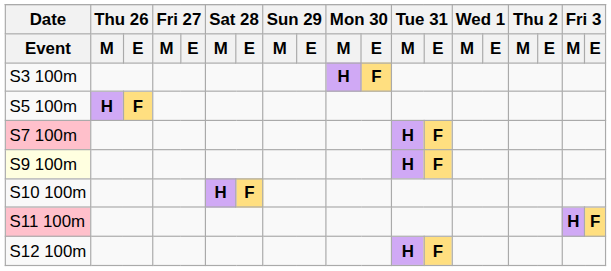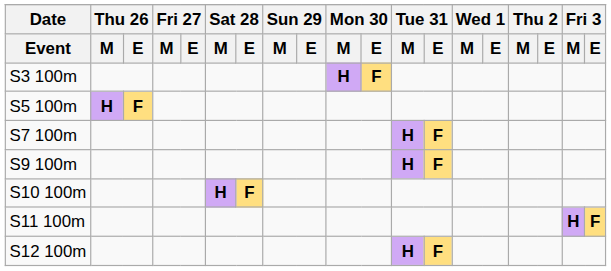(43, 135) pink background -> (43, 135) no background
(43, 164) lightyellow background -> (43, 164) no background
(47, 222) pink background -> (47, 222) no background
